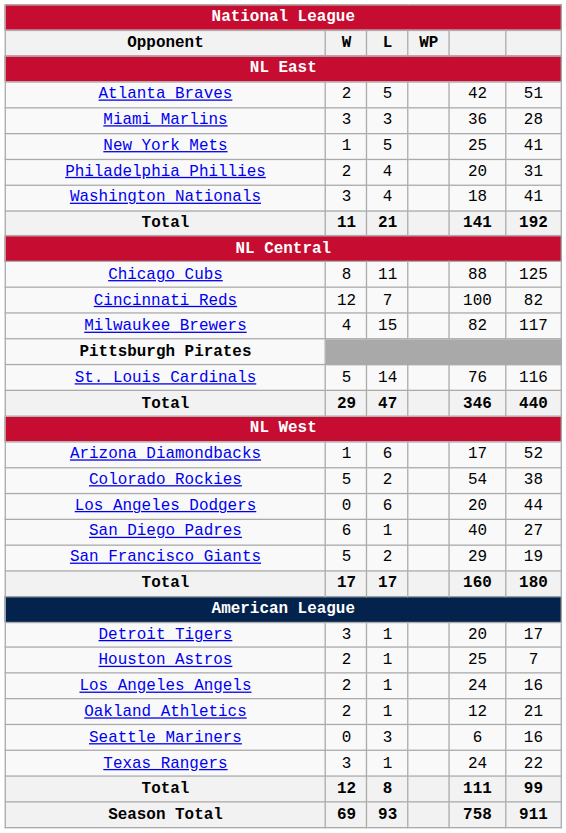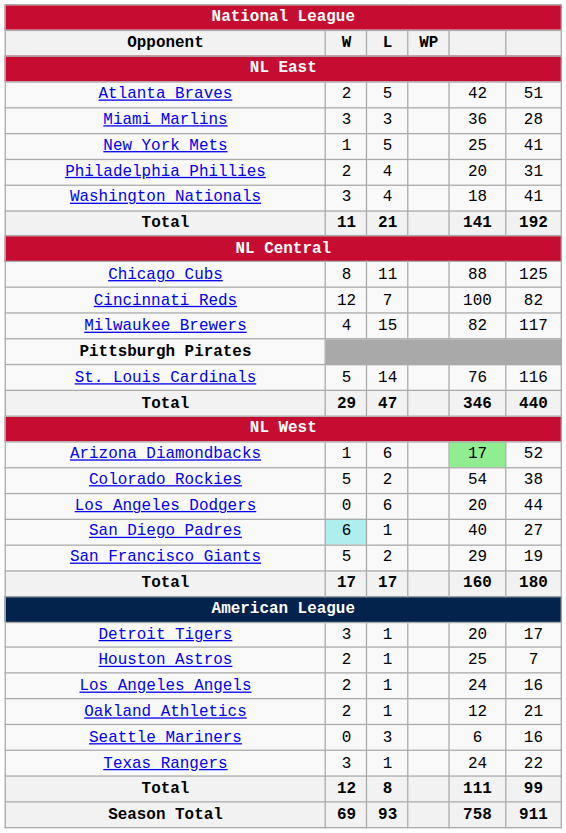(477, 455) no background -> (477, 455) lightgreen background
(346, 532) no background -> (346, 532) paleturquoise background
